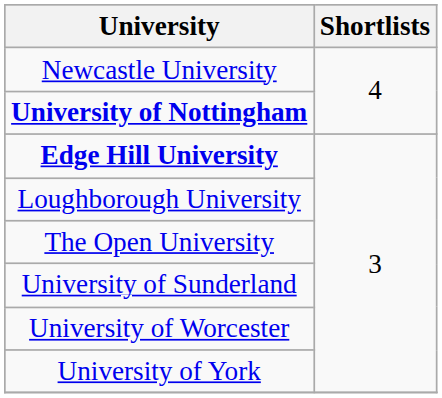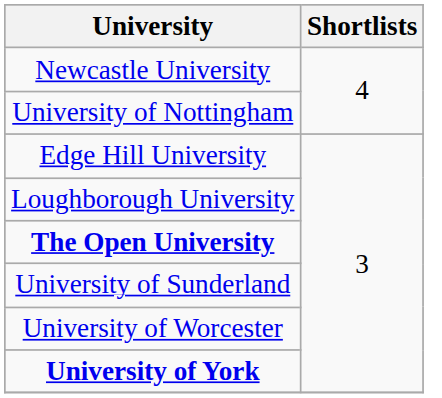(159, 112) bold -> (153, 112) normal
(159, 155) bold -> (153, 155) normal
(159, 241) normal -> (153, 241) bold
(159, 371) normal -> (153, 371) bold
